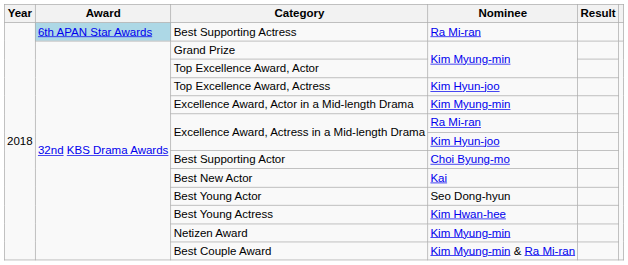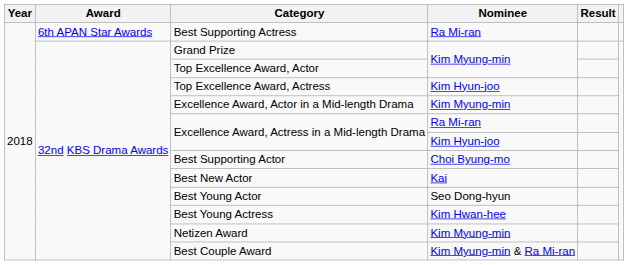(95, 31) lightblue background -> (95, 31) no background
